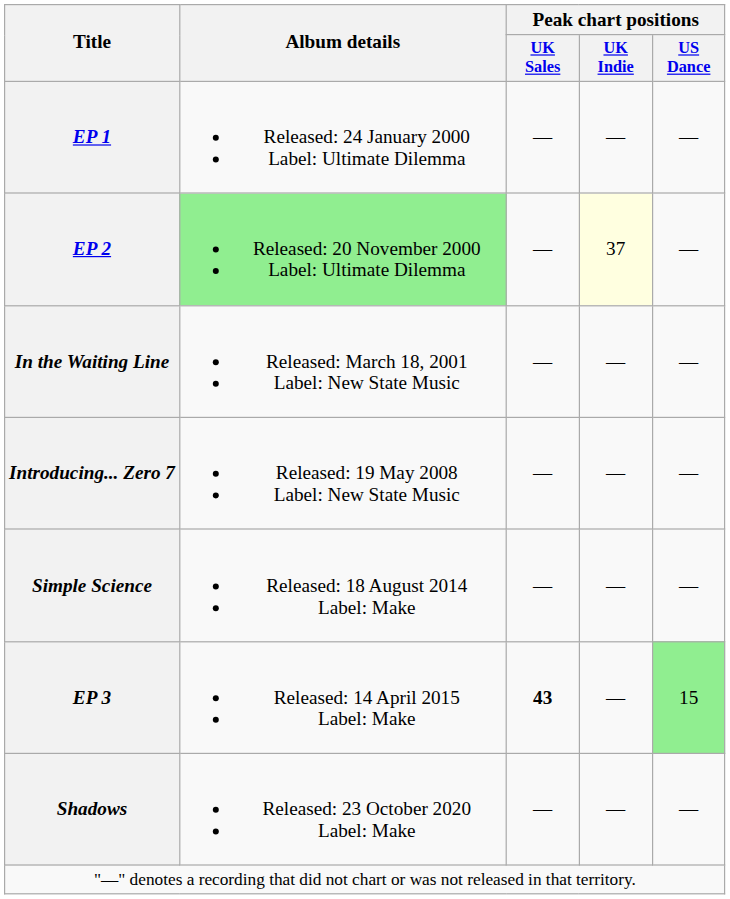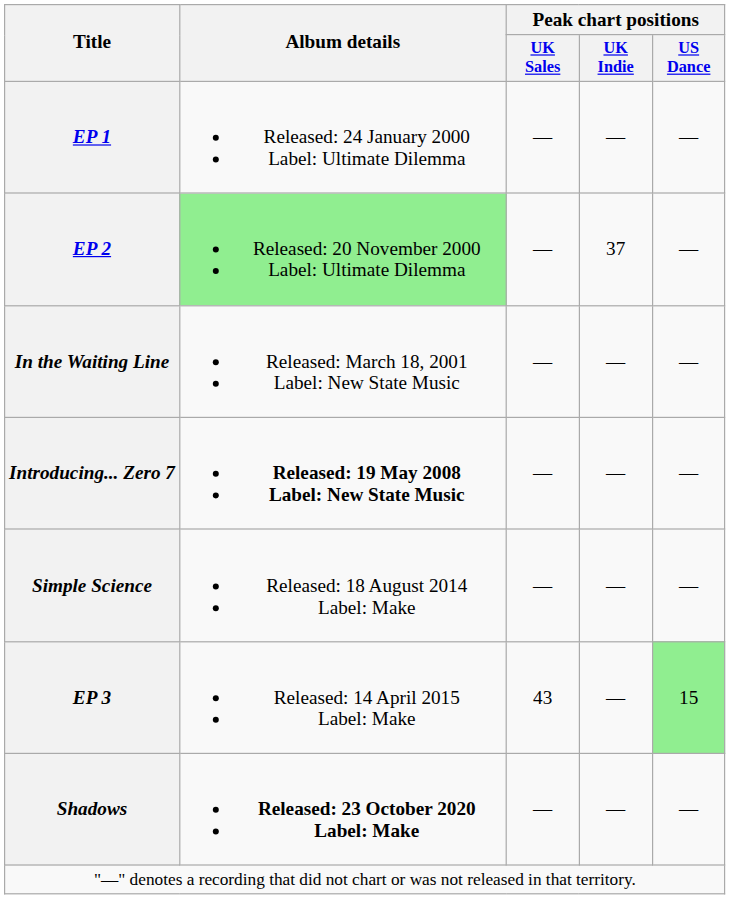(616, 249) lightyellow background -> (616, 249) no background
(343, 484) normal -> (343, 484) bold
(543, 697) bold -> (543, 697) normal
(343, 820) normal -> (343, 820) bold
